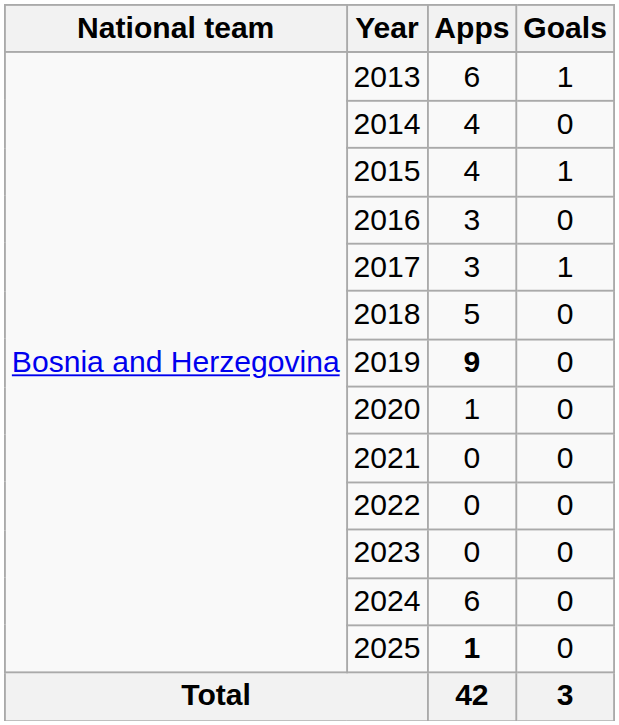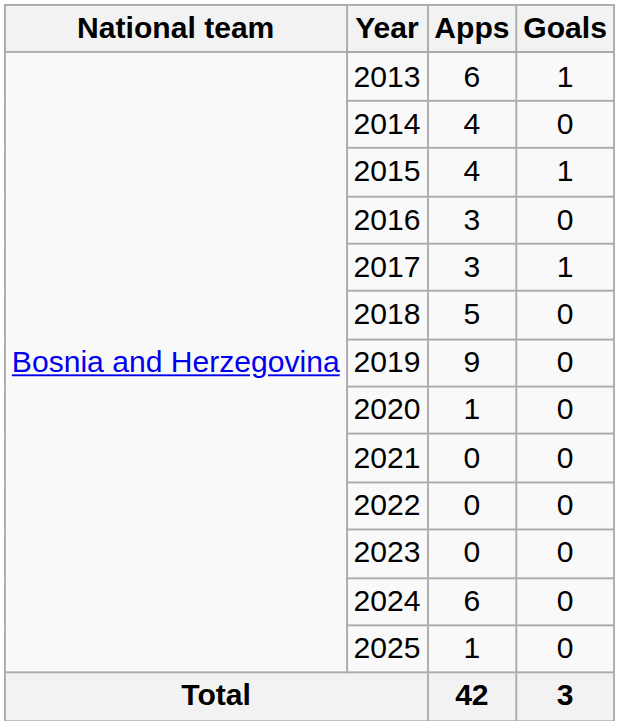(472, 362) bold -> (472, 362) normal
(472, 648) bold -> (472, 648) normal
